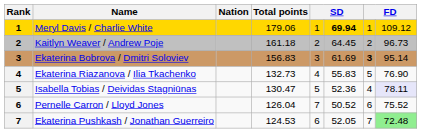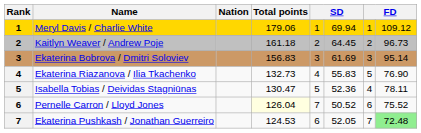(344, 27) bold -> (344, 27) normal
(369, 58) bold -> (369, 58) normal
(396, 89) lavender background -> (396, 89) no background
(281, 105) no background -> (281, 105) lightyellow background
